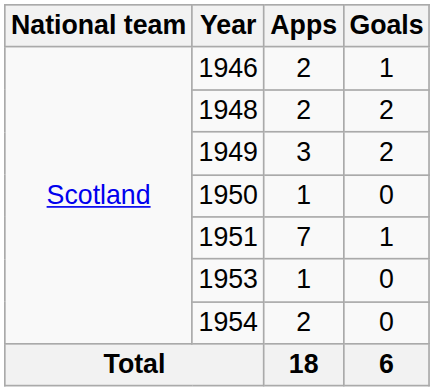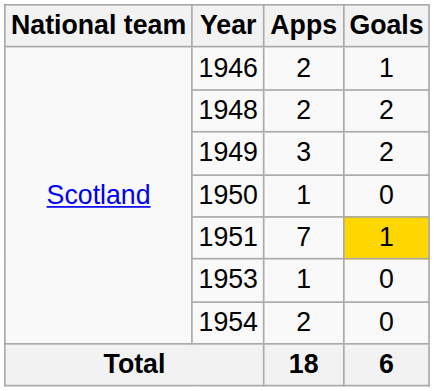(387, 237) no background -> (387, 237) gold background
